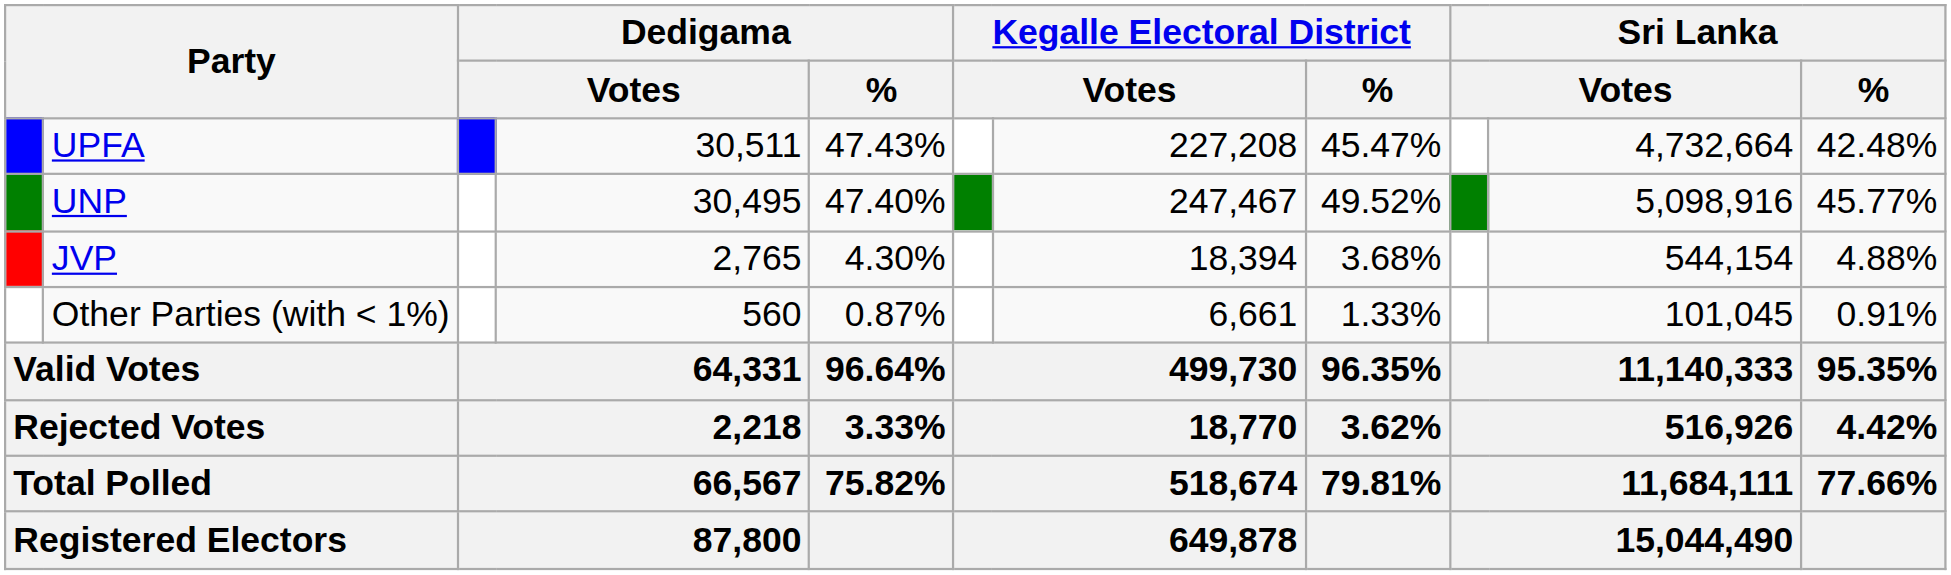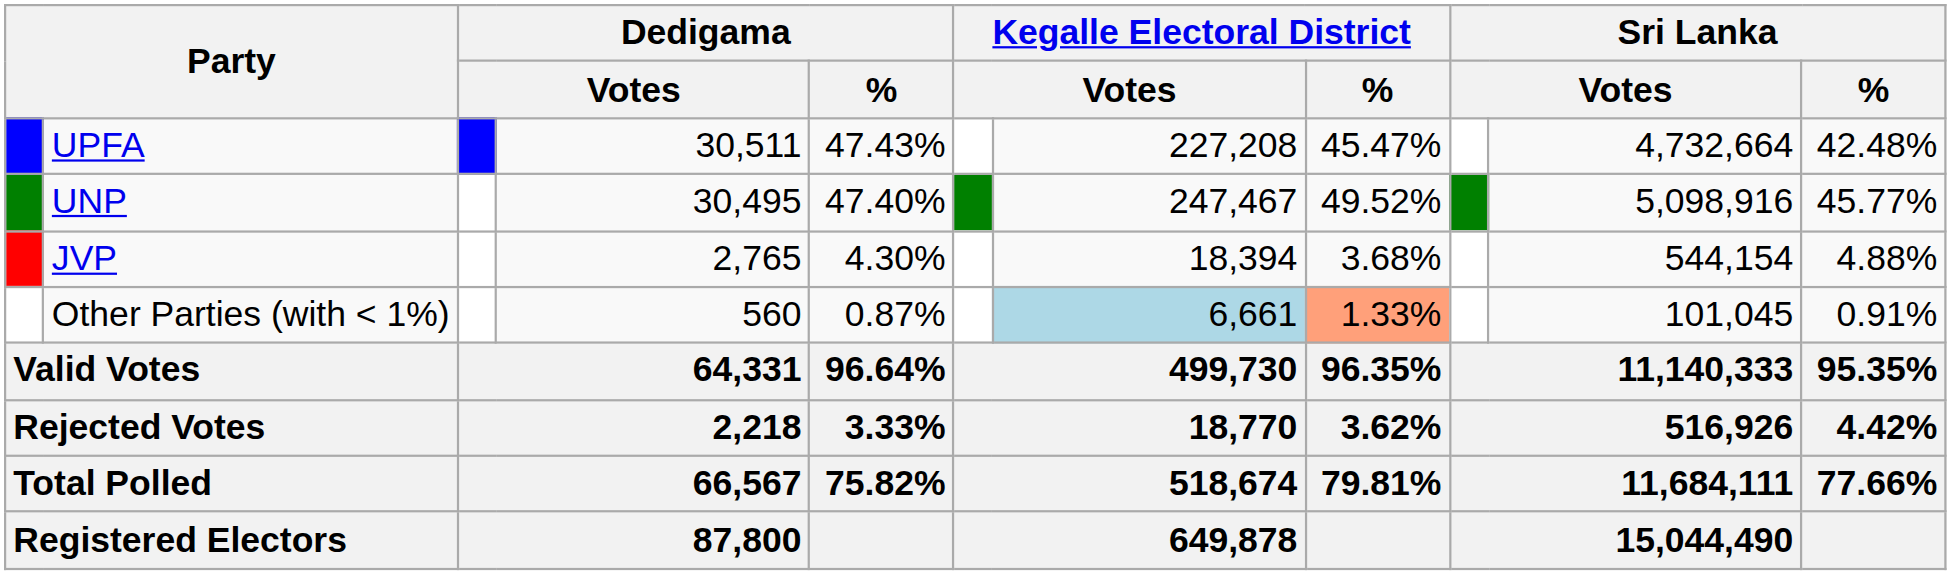(1253, 314) no background -> (1253, 314) lightblue background
(1391, 314) no background -> (1391, 314) lightsalmon background
